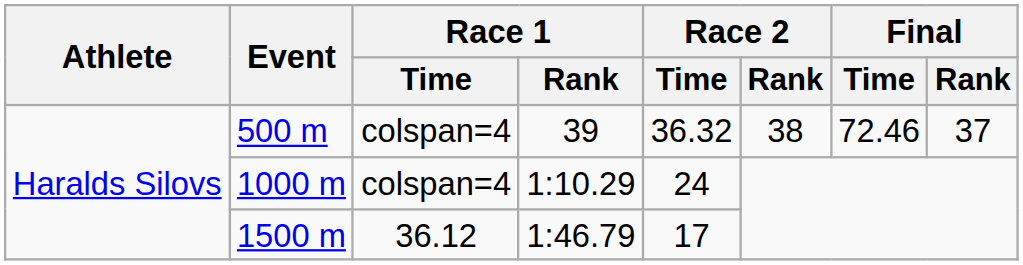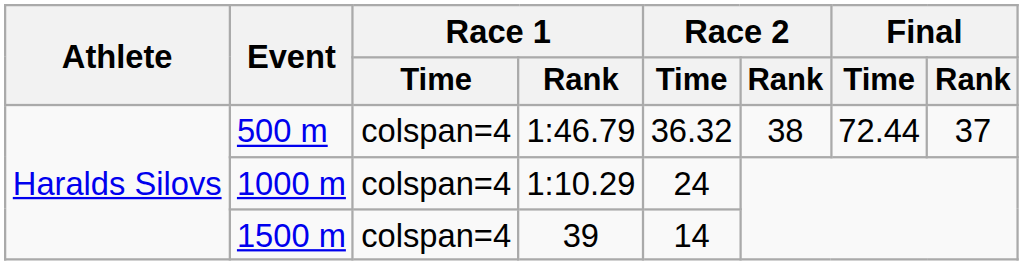(581, 132) 39 -> (581, 132) 1:46.79
(879, 132) 72.46 -> (879, 132) 72.44
(436, 235) 36.12 -> (436, 235) colspan=4
(581, 235) 1:46.79 -> (581, 235) 39
(692, 235) 17 -> (692, 235) 14
